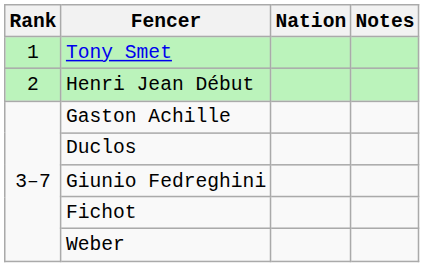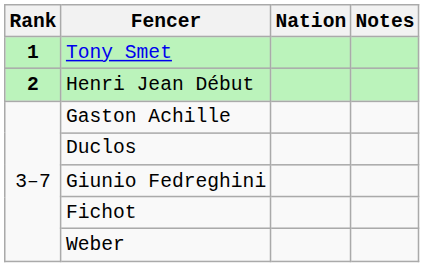(33, 53) normal -> (33, 53) bold
(33, 85) normal -> (33, 85) bold
